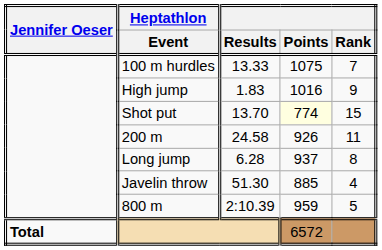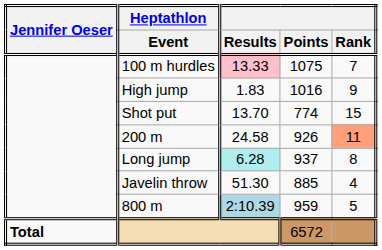(250, 67) no background -> (250, 67) pink background
(306, 113) lightyellow background -> (306, 113) no background
(353, 137) no background -> (353, 137) lightsalmon background
(250, 160) no background -> (250, 160) paleturquoise background
(250, 206) no background -> (250, 206) lightblue background
